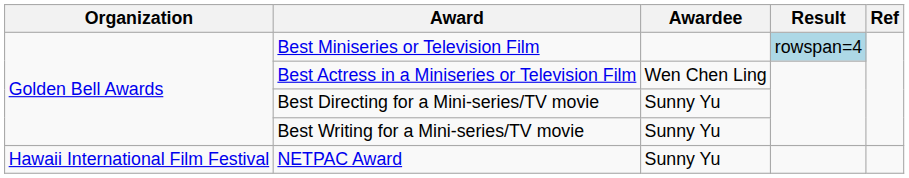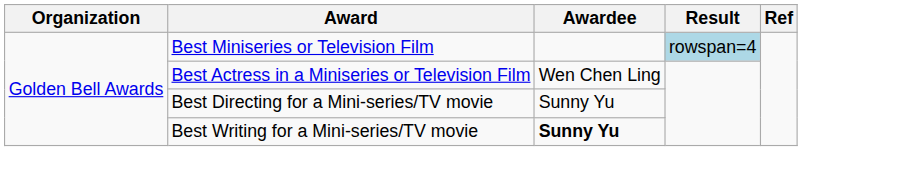(682, 131) normal -> (579, 131) bold
- row: (340, 159)
